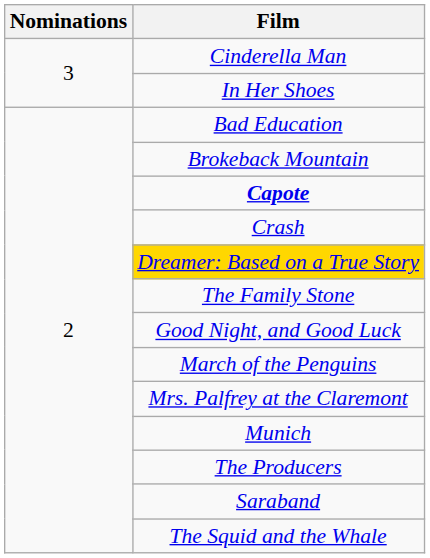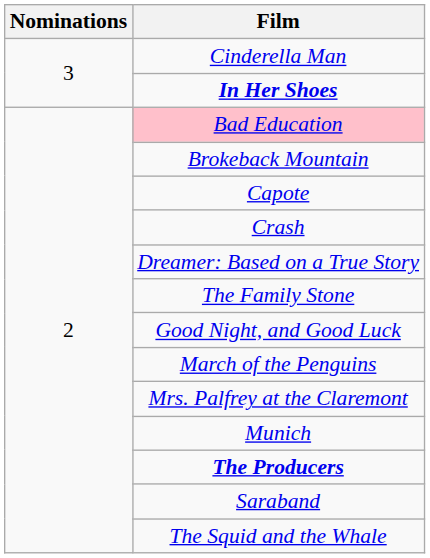(278, 90) normal -> (278, 90) bold
(278, 124) no background -> (278, 124) pink background
(278, 192) bold -> (278, 192) normal
(278, 261) gold background -> (278, 261) no background
(278, 466) normal -> (278, 466) bold
